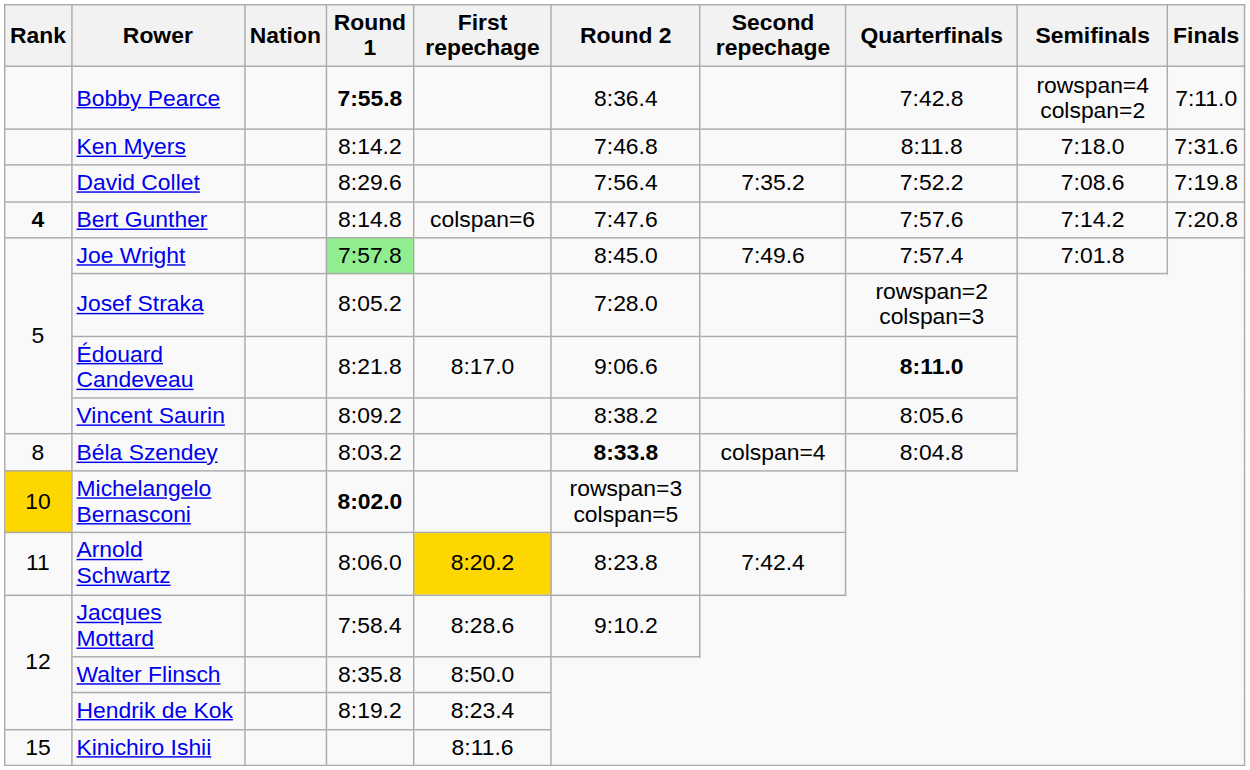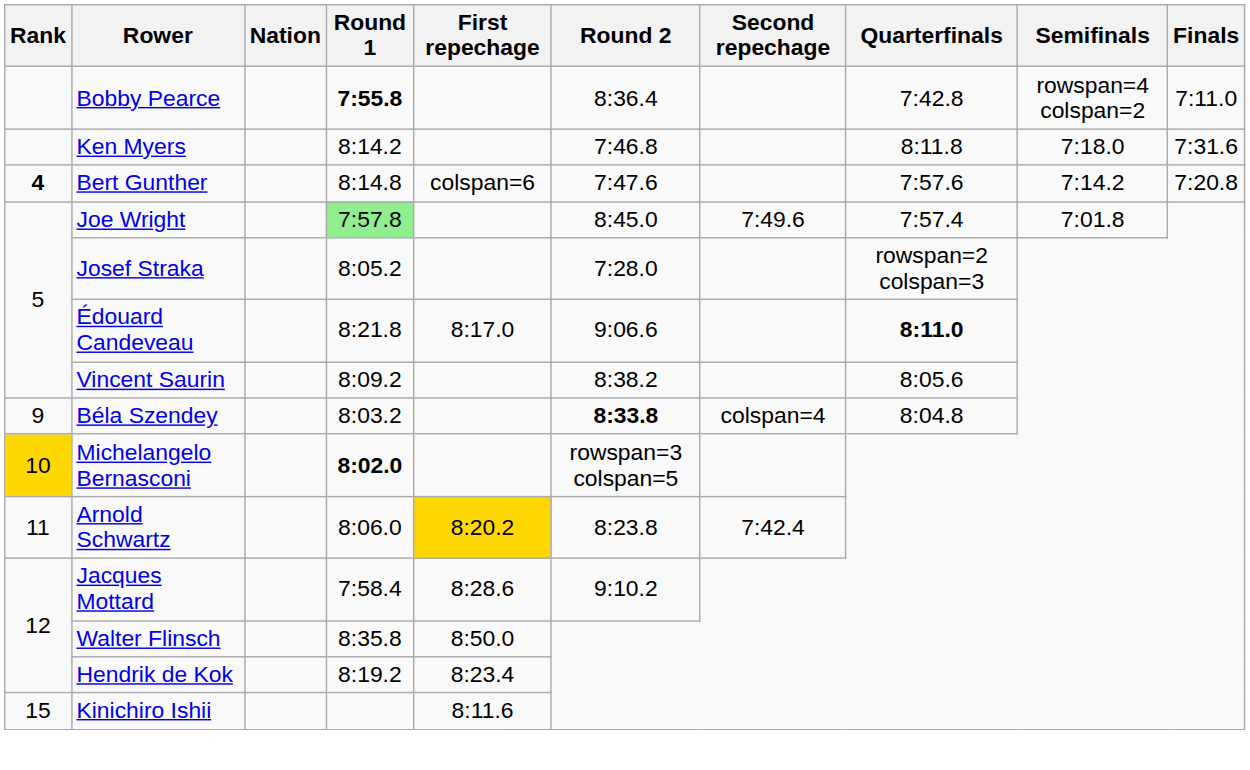- row: (138, 182)
(38, 452) 8 -> (38, 415) 9
